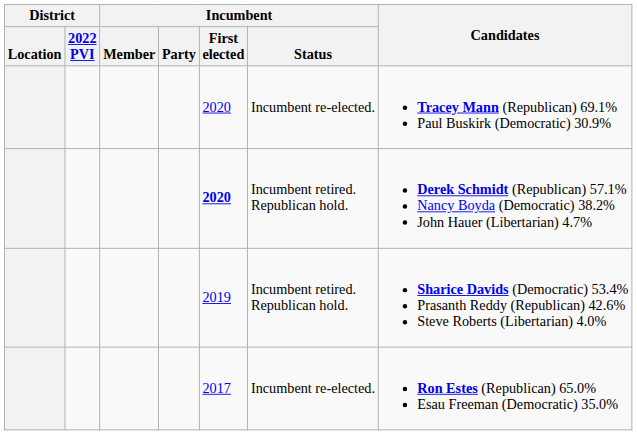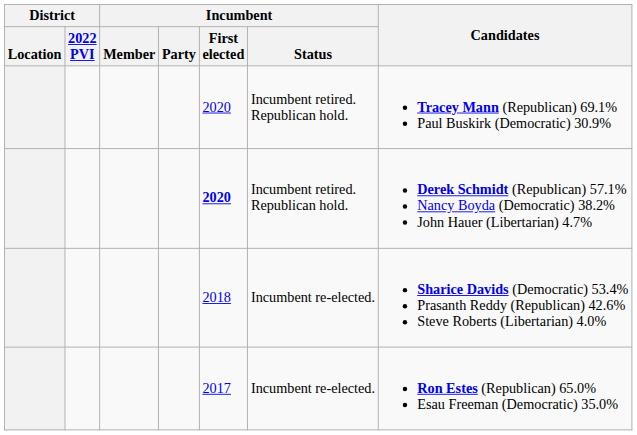(313, 107) Incumbent re-elected. -> (304, 107) Incumbent retired. Republican hold.
(217, 297) 2019 -> (217, 297) 2018
(304, 297) Incumbent retired. Republican hold. -> (313, 297) Incumbent re-elected.
